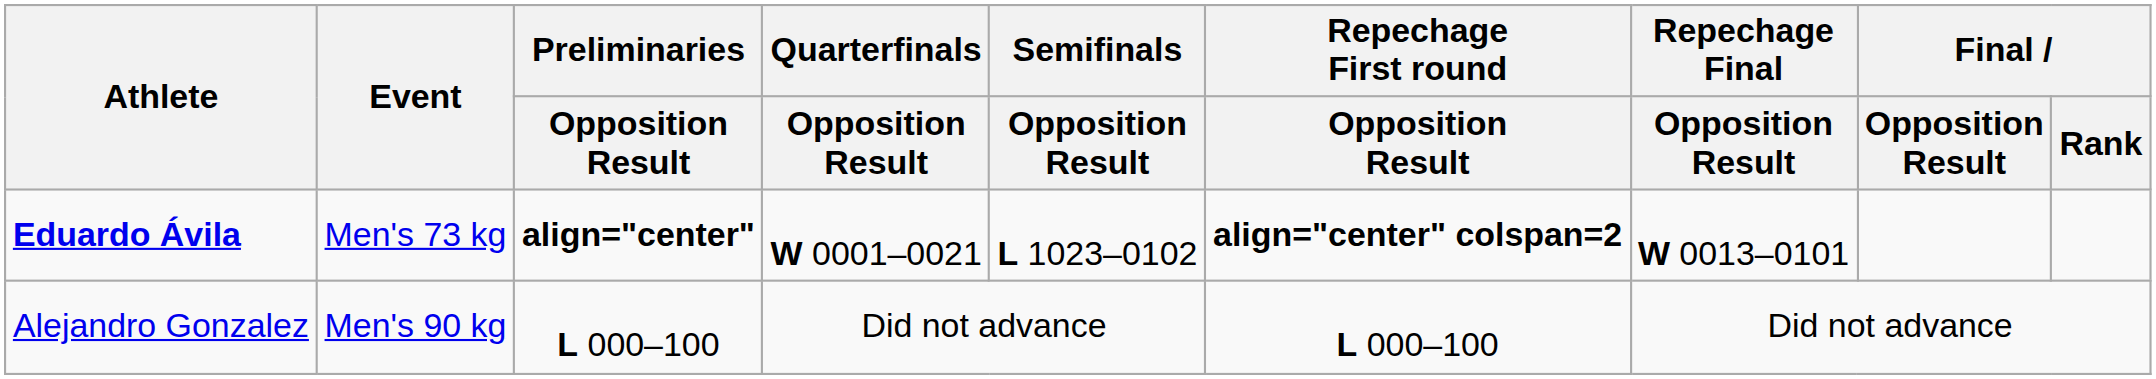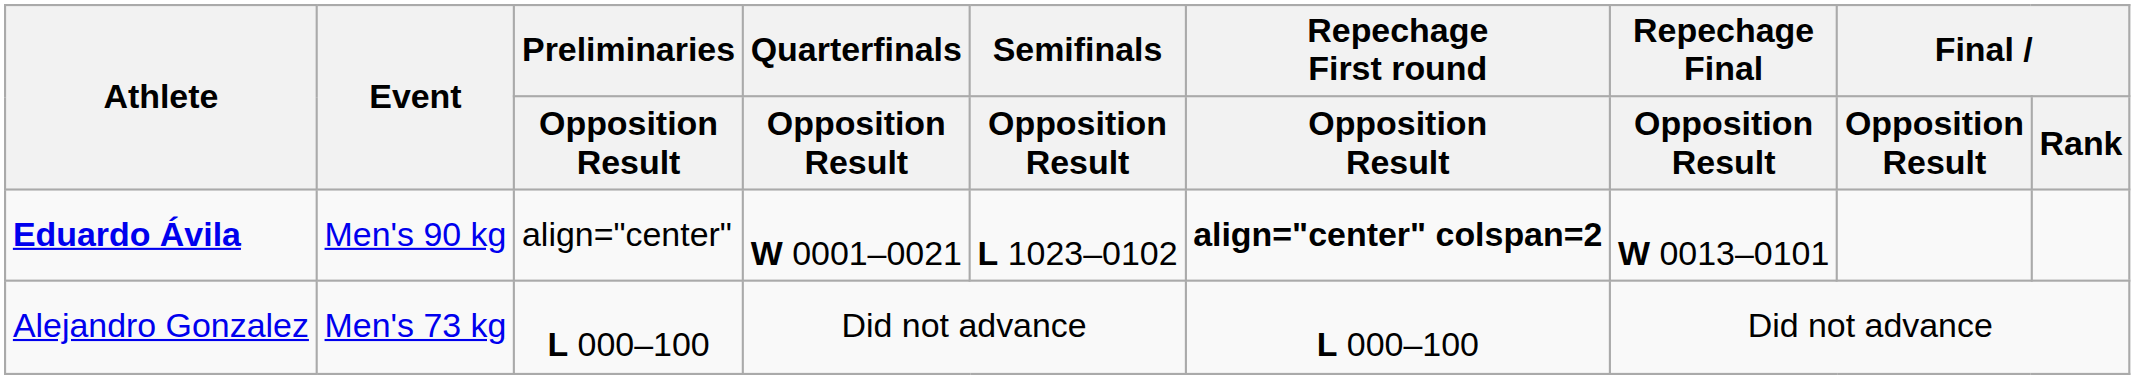(415, 234) Men's 73 kg -> (415, 234) Men's 90 kg
(638, 234) bold -> (627, 234) normal
(415, 326) Men's 90 kg -> (415, 326) Men's 73 kg
